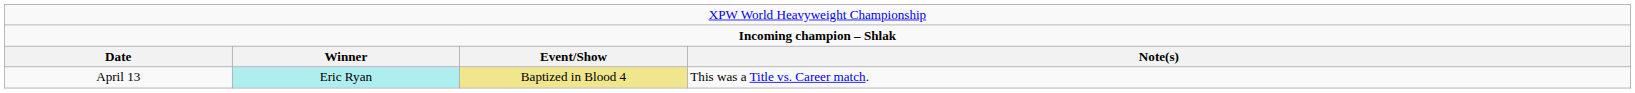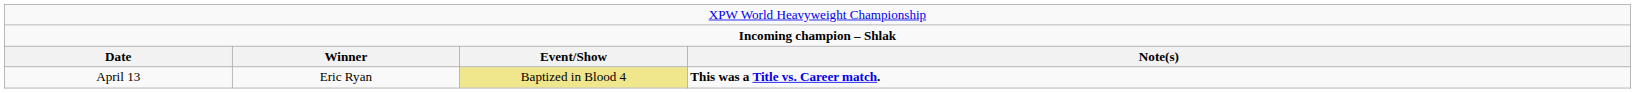(346, 77) paleturquoise background -> (346, 77) no background
(780, 77) normal -> (785, 77) bold
